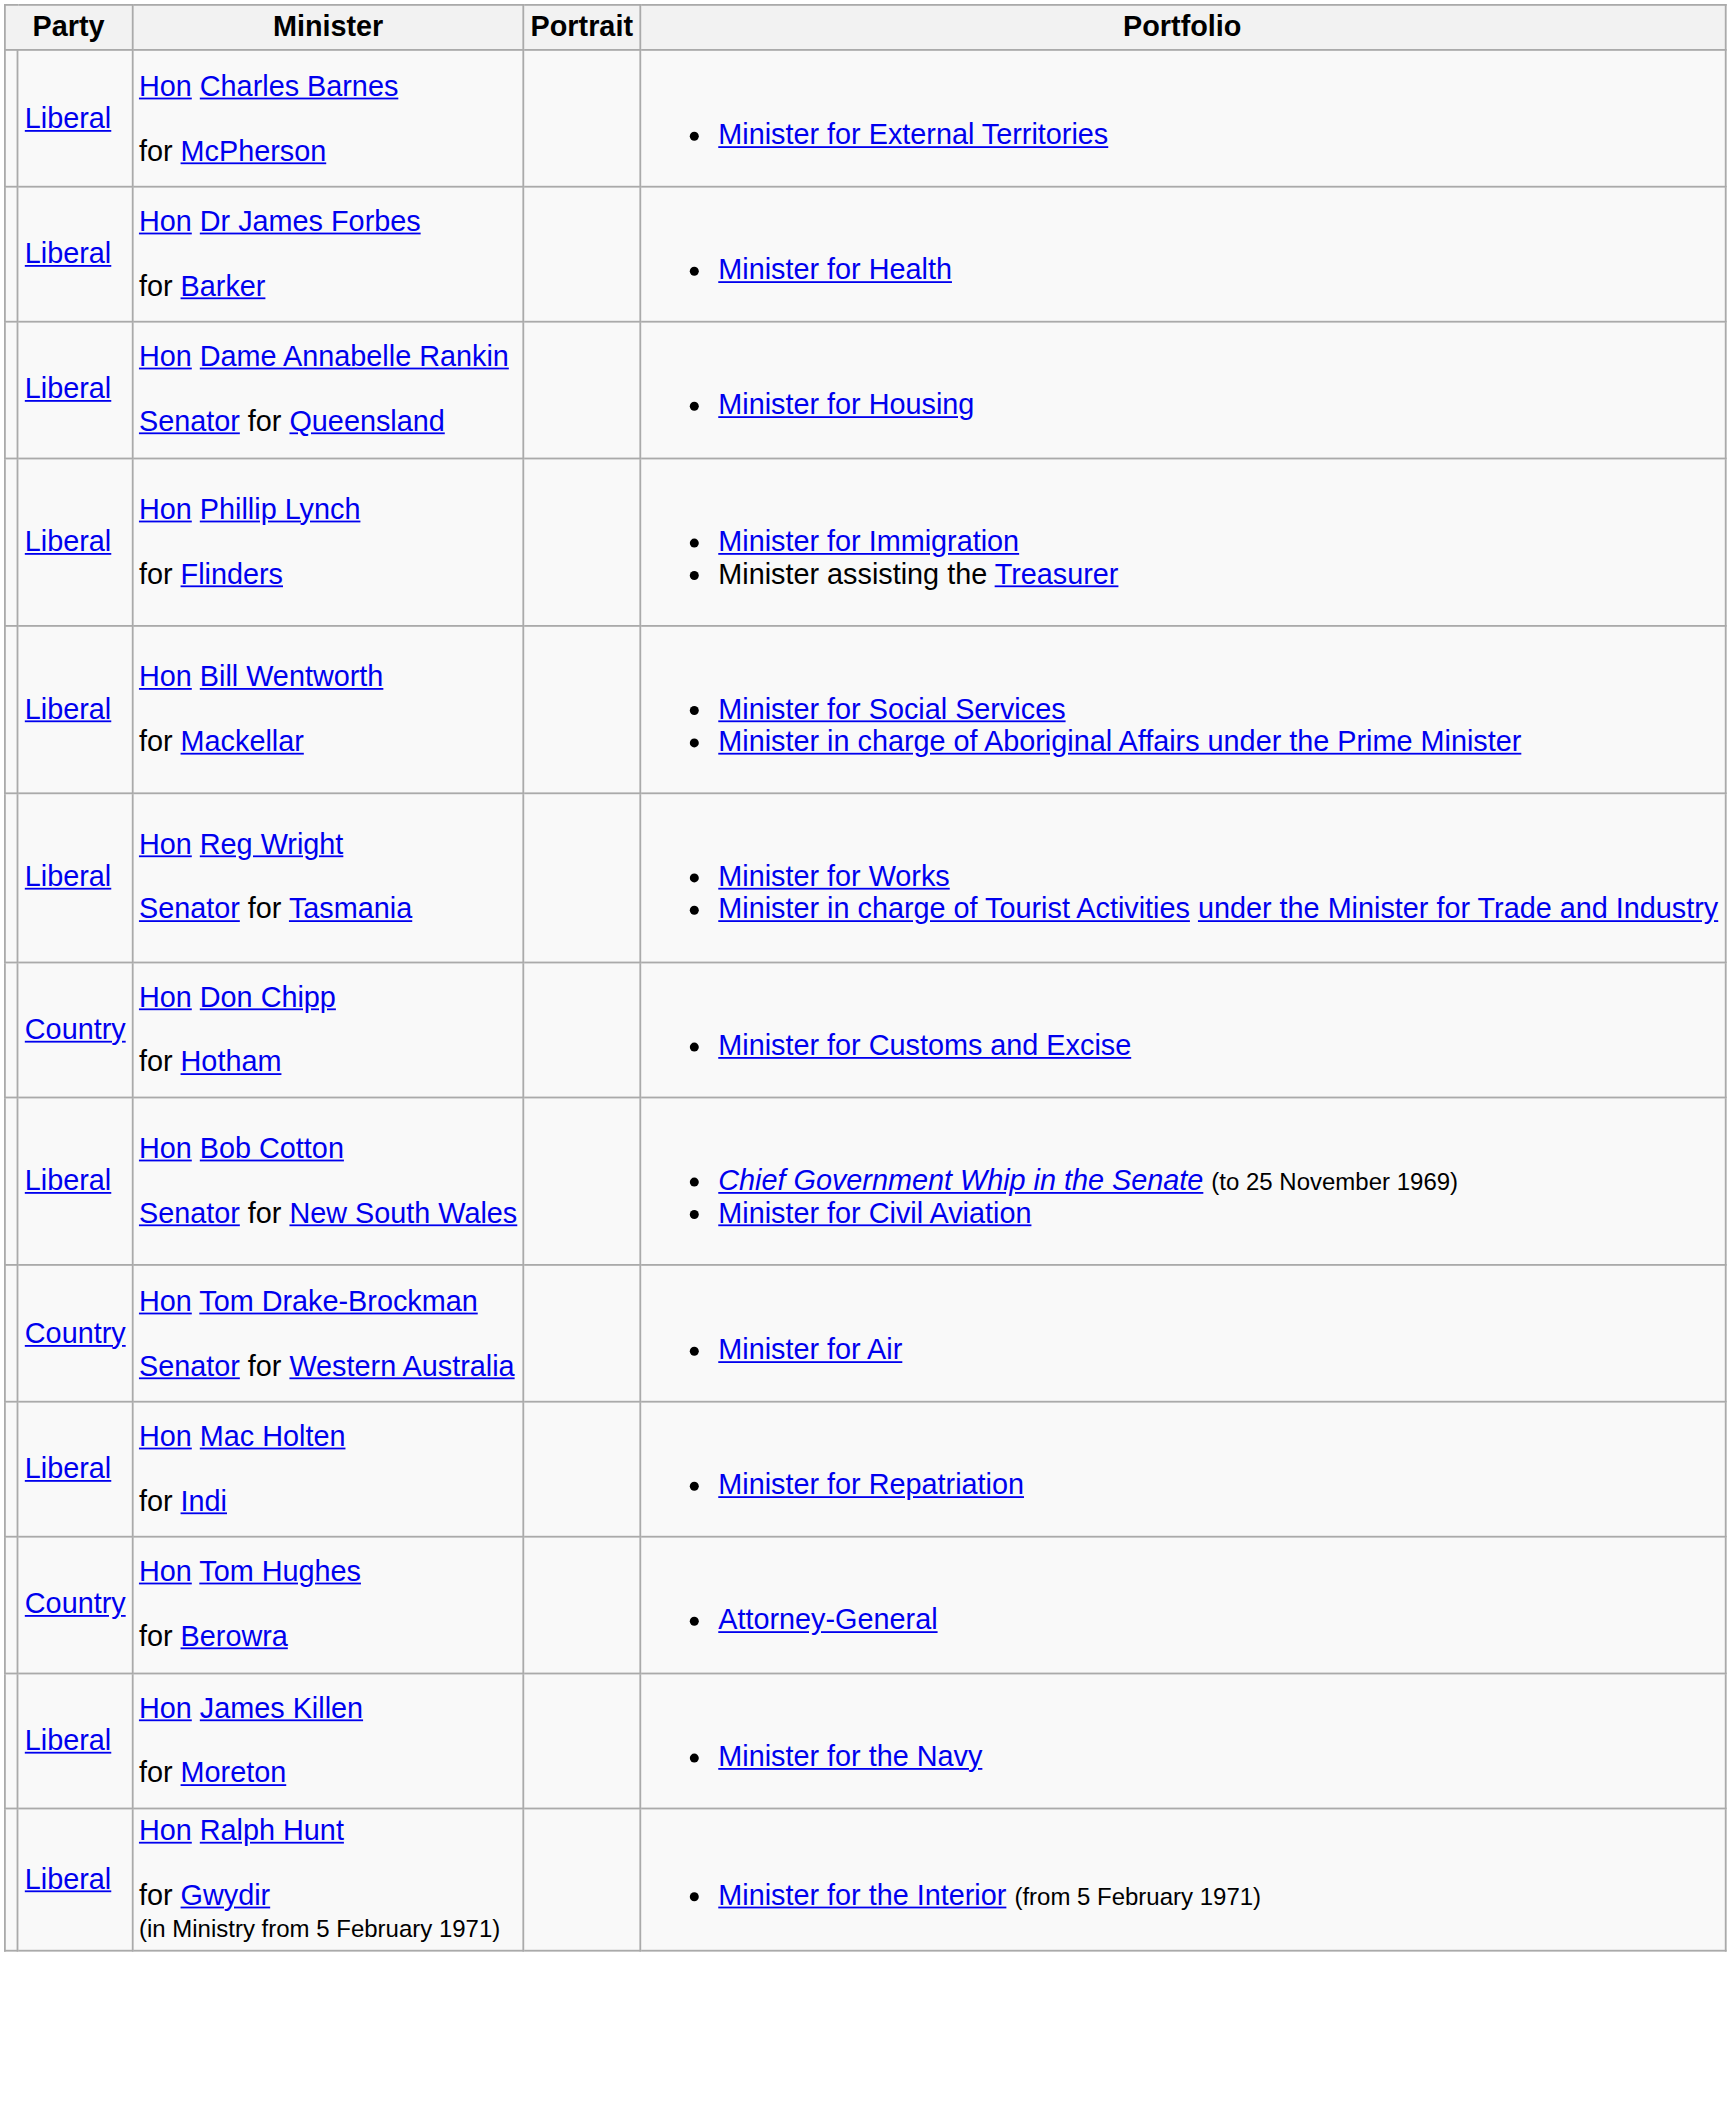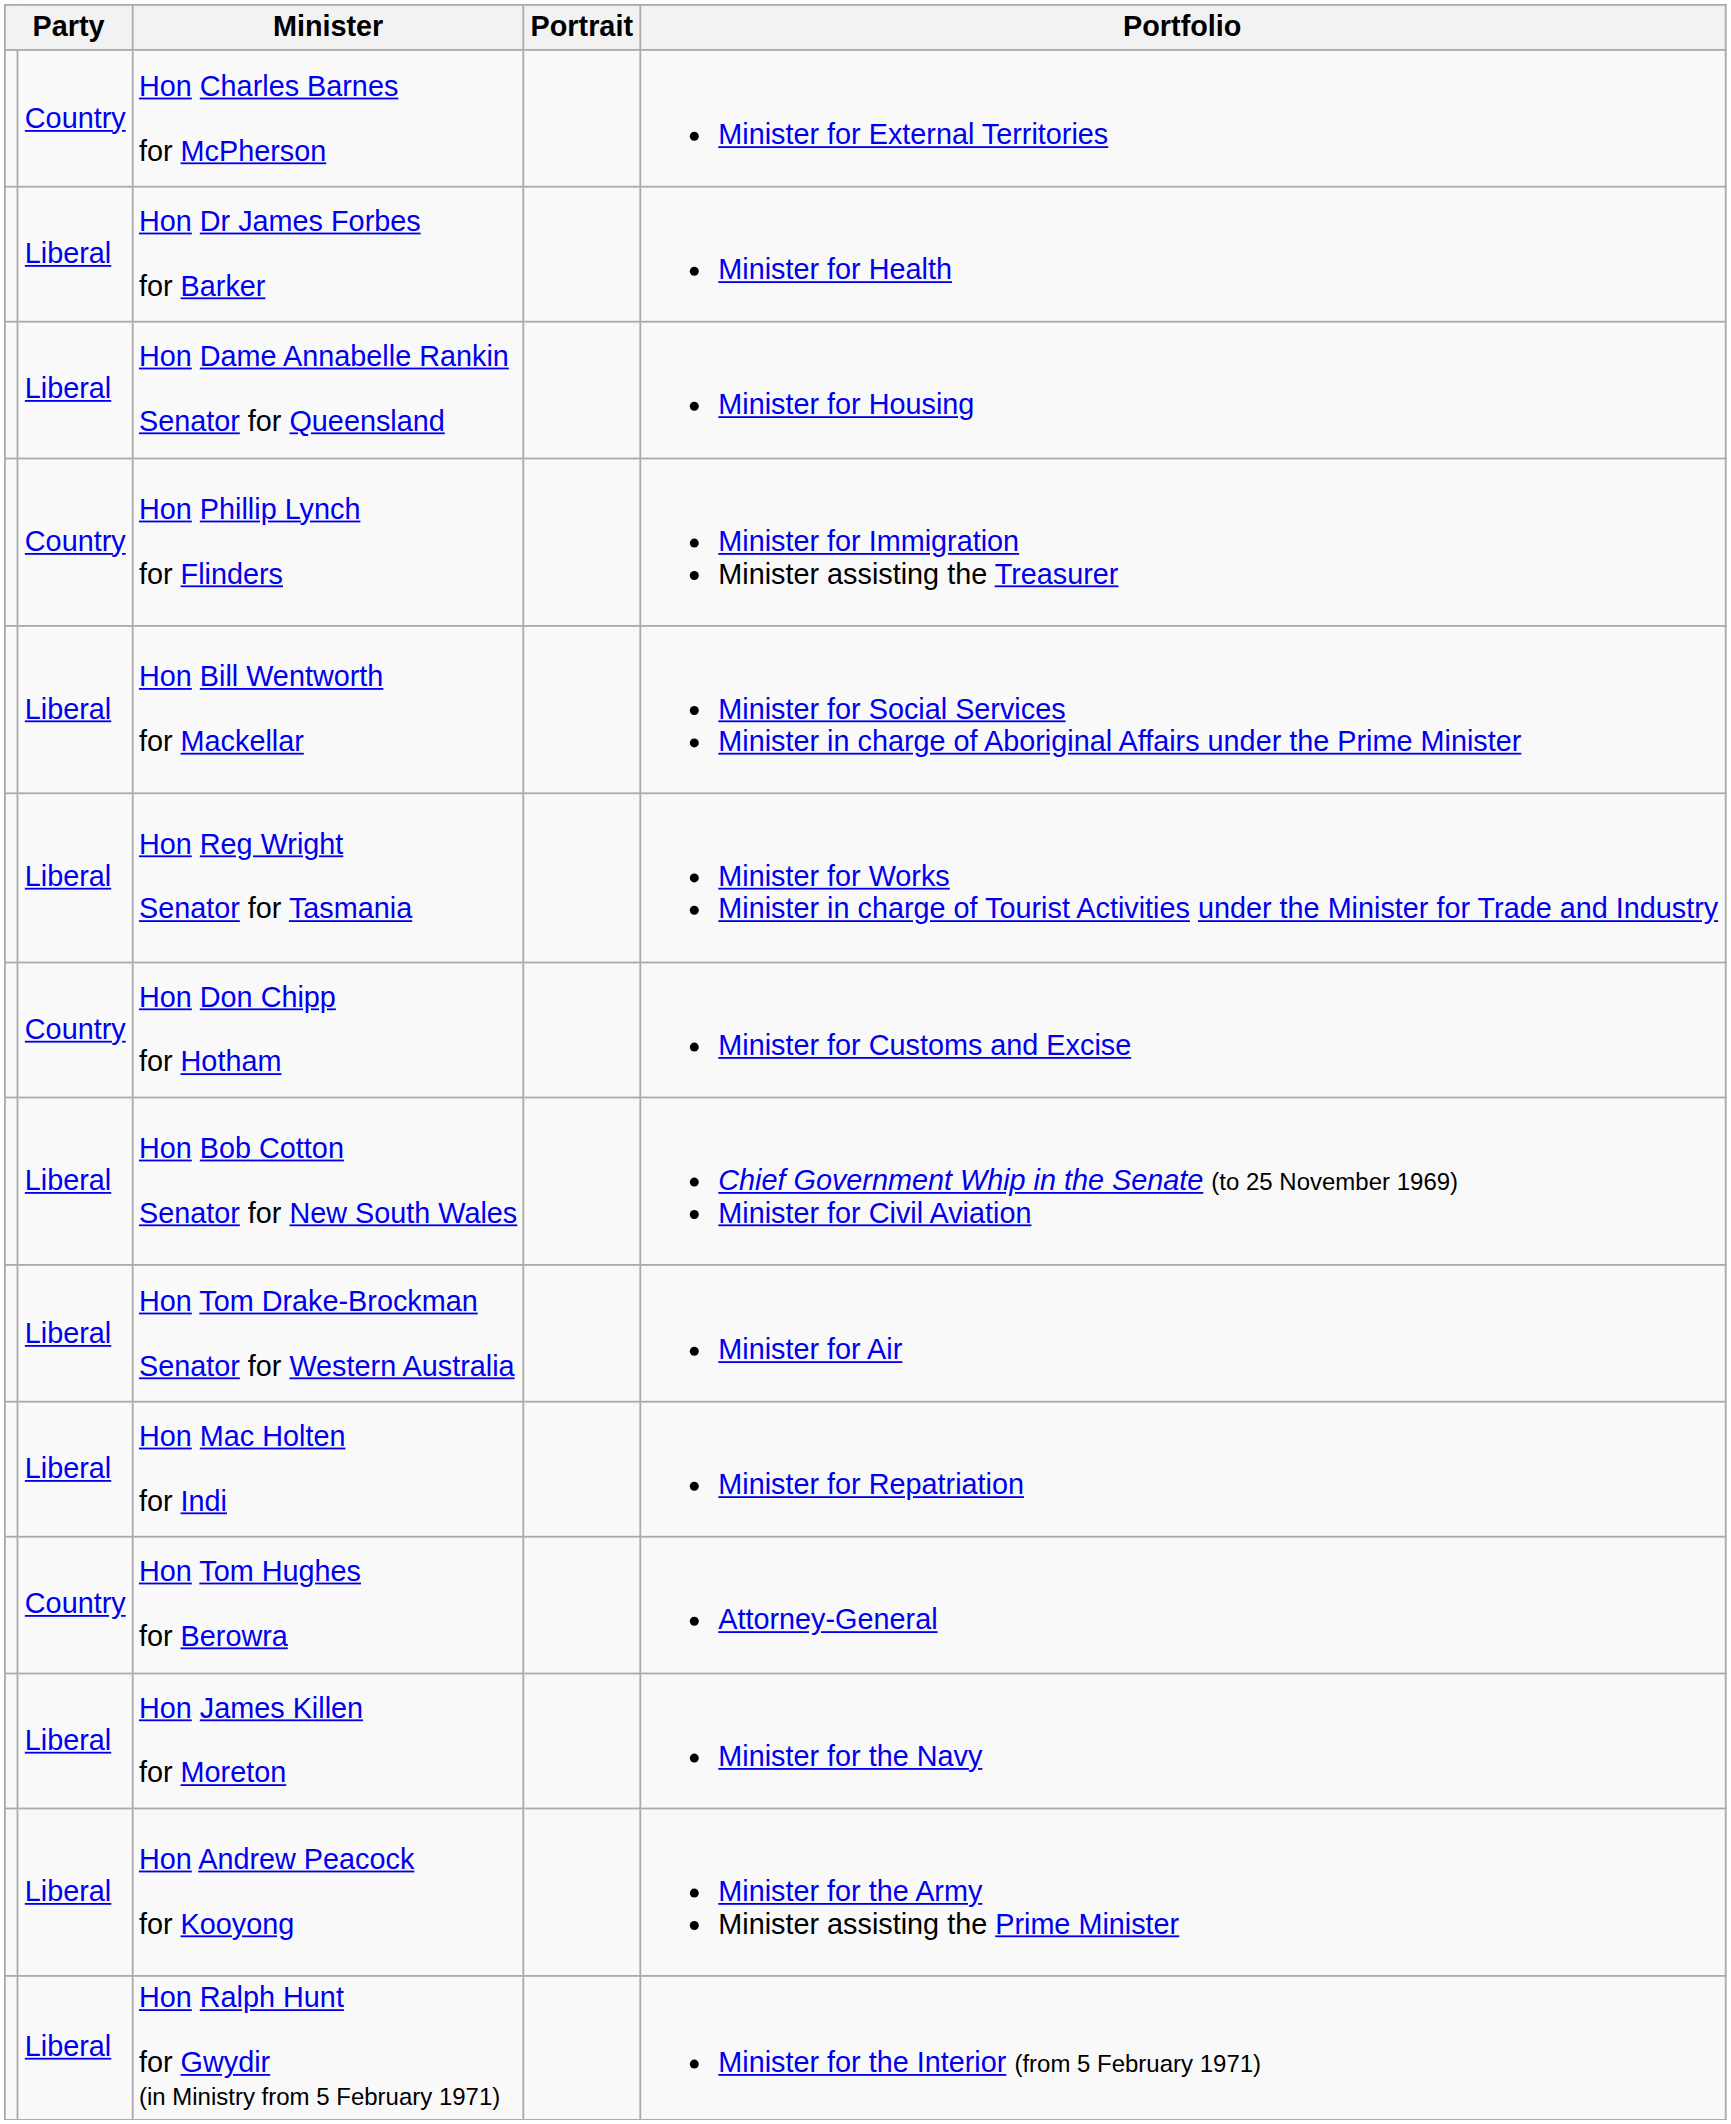(68, 118) Liberal -> (75, 118) Country
(68, 541) Liberal -> (75, 541) Country
(75, 1333) Country -> (68, 1333) Liberal
+ row: (277, 1891)
